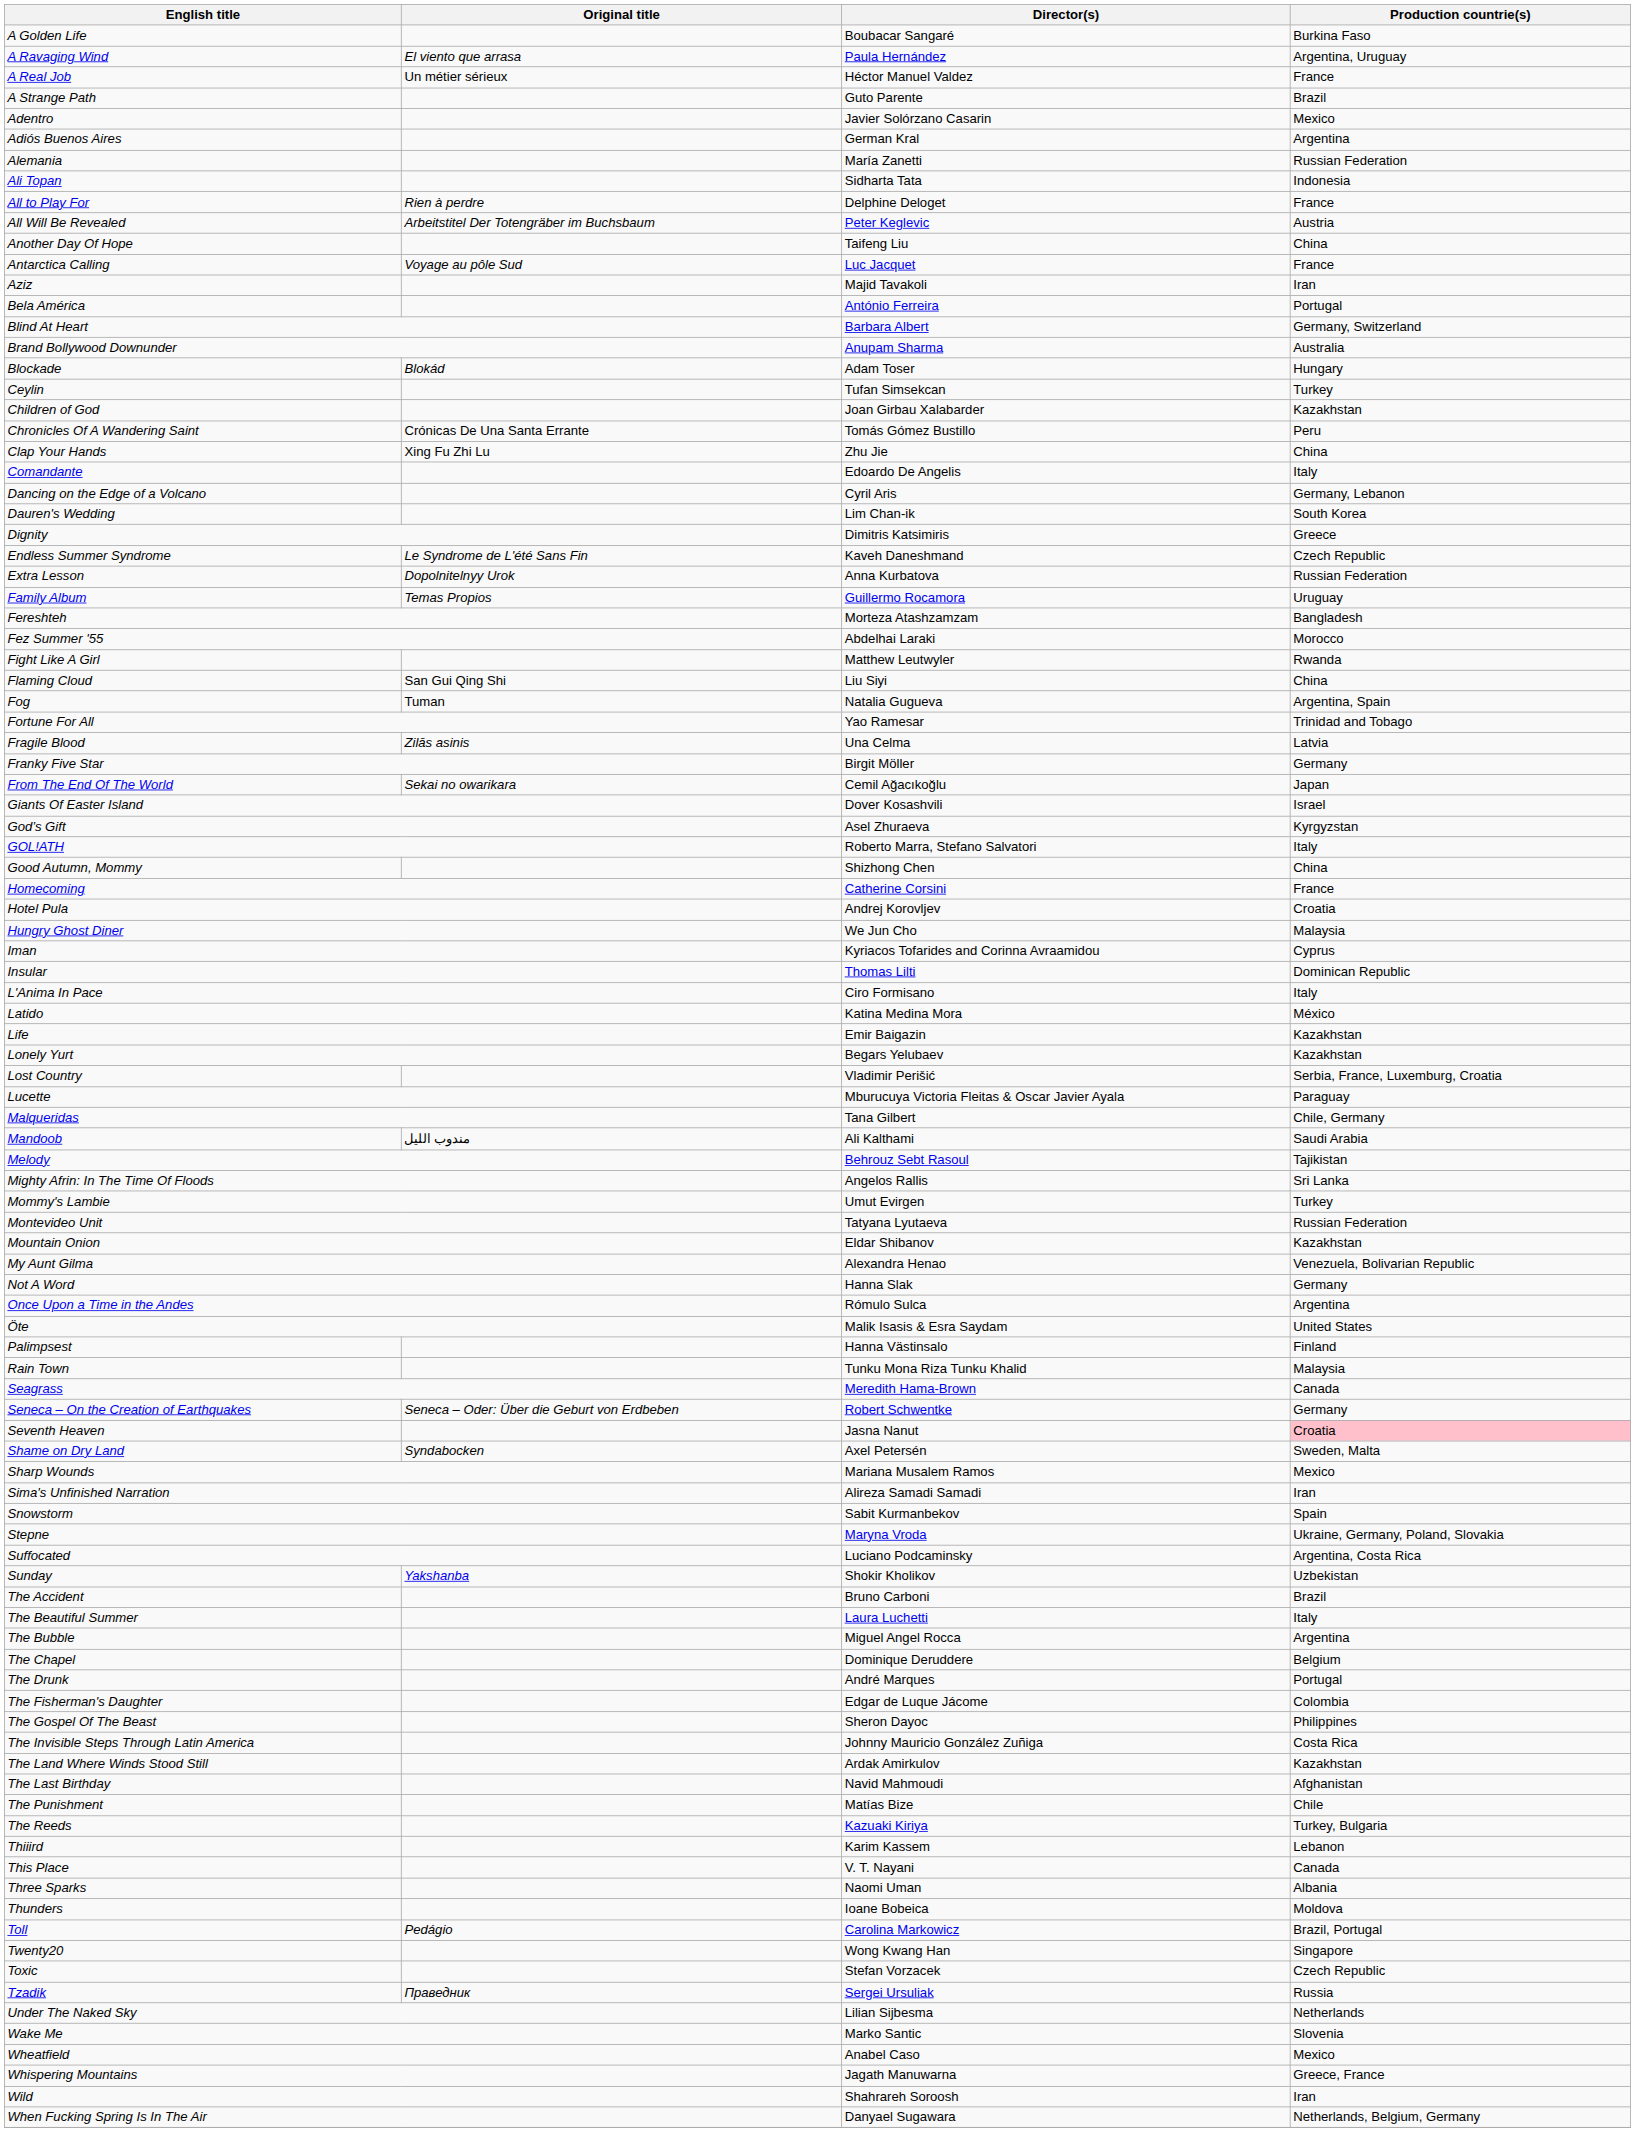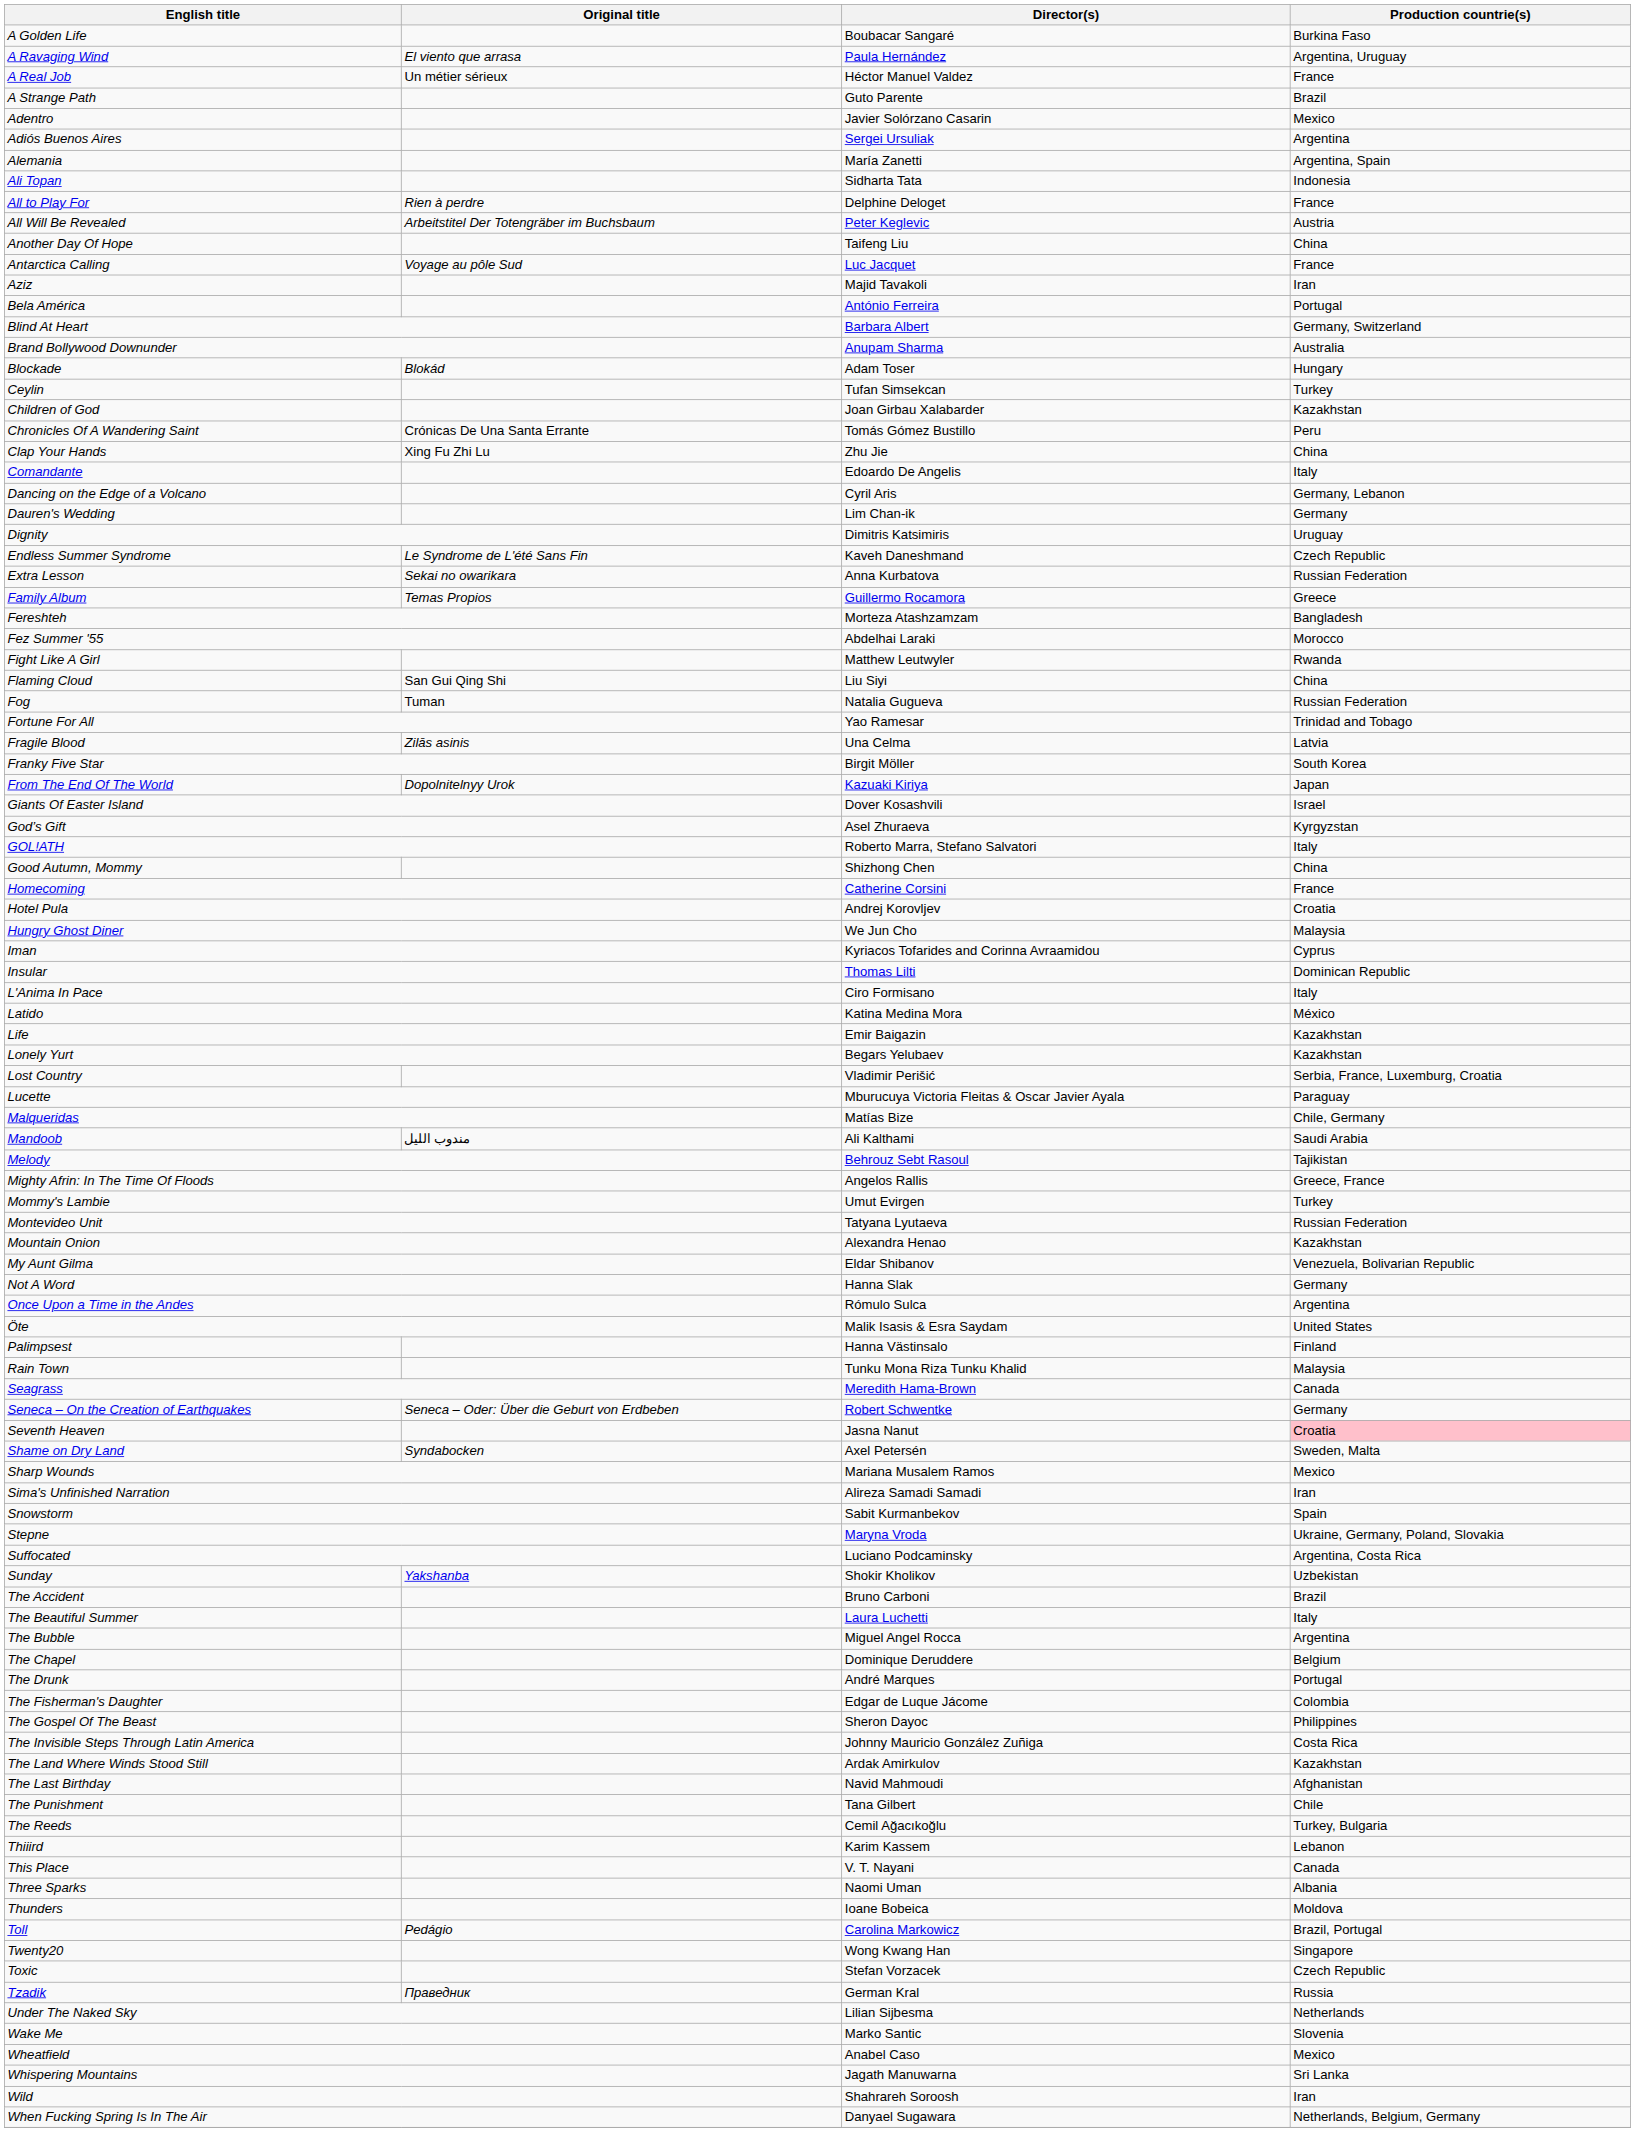(882, 139) German Kral -> (889, 139) Sergei Ursuliak
(1350, 160) Russian Federation -> (1342, 160) Argentina, Spain
(1330, 514) South Korea -> (1320, 514) Germany
(1315, 535) Greece -> (1318, 535) Uruguay
(460, 576) Dopolnitelnyy Urok -> (460, 576) Sekai no owarikara
(1318, 597) Uruguay -> (1315, 597) Greece
(1342, 701) Argentina, Spain -> (1350, 701) Russian Federation
(1320, 763) Germany -> (1330, 763) South Korea
(460, 784) Sekai no owarikara -> (460, 784) Dopolnitelnyy Urok
(895, 784) Cemil Ağacıkoğlu -> (886, 784) Kazuaki Kiriya
(880, 1117) Tana Gilbert -> (879, 1117) Matías Bize
(1321, 1180) Sri Lanka -> (1339, 1180) Greece, France
(889, 1243) Eldar Shibanov -> (895, 1243) Alexandra Henao
(895, 1264) Alexandra Henao -> (889, 1264) Eldar Shibanov
(879, 1805) Matías Bize -> (880, 1805) Tana Gilbert
(886, 1825) Kazuaki Kiriya -> (895, 1825) Cemil Ağacıkoğlu
(889, 1992) Sergei Ursuliak -> (882, 1992) German Kral
(1339, 2075) Greece, France -> (1321, 2075) Sri Lanka
